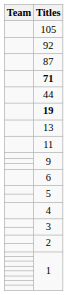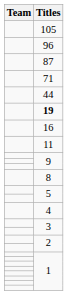(48, 45) 92 -> (48, 45) 96
(48, 78) bold -> (48, 78) normal
(48, 128) 13 -> (48, 128) 16
(48, 177) 6 -> (48, 177) 8
